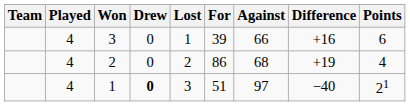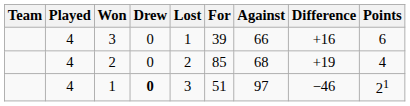(219, 62) 86 -> (219, 62) 85
(324, 87) −40 -> (324, 87) −46
